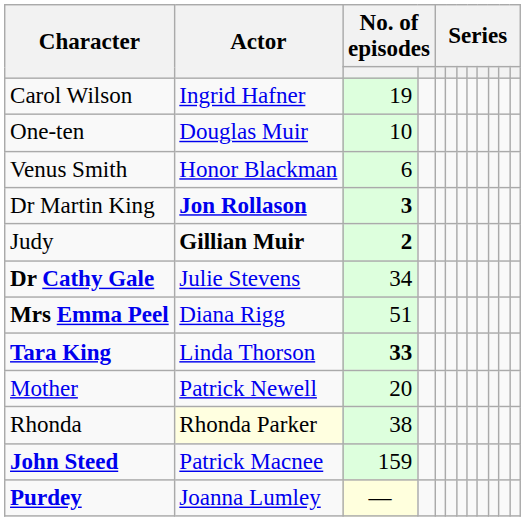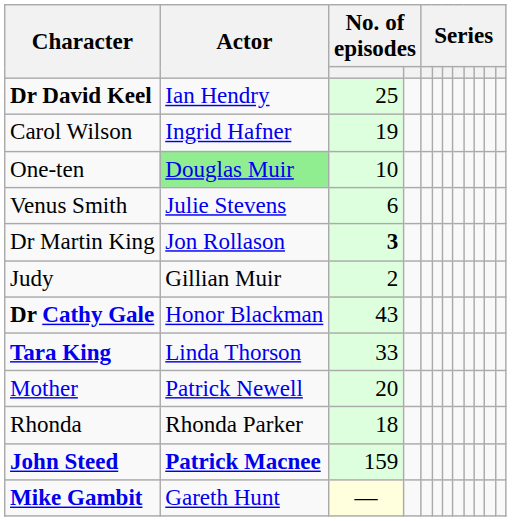+ row: (81, 95)
(244, 132) no background -> (230, 168) lightgreen background
(258, 168) Honor Blackman -> (226, 205) Julie Stevens
(243, 205) bold -> (225, 242) normal
(242, 242) bold -> (223, 278) normal
(407, 242) bold -> (393, 278) normal
(240, 278) Julie Stevens -> (244, 315) Honor Blackman
(401, 278) 34 -> (387, 315) 43
- row: (89, 315)
(401, 351) bold -> (387, 351) normal
(248, 424) lightyellow background -> (234, 424) no background
(401, 424) 38 -> (387, 424) 18
(251, 461) normal -> (243, 461) bold
+ row: (76, 497)
- row: (46, 497)
